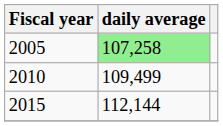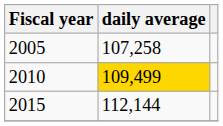(131, 47) lightgreen background -> (131, 47) no background
(131, 76) no background -> (131, 76) gold background
